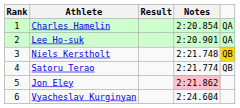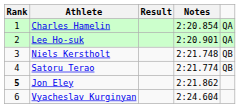(228, 54) gold background -> (228, 54) no background
(17, 82) normal -> (17, 82) bold
(197, 82) pink background -> (197, 82) no background
